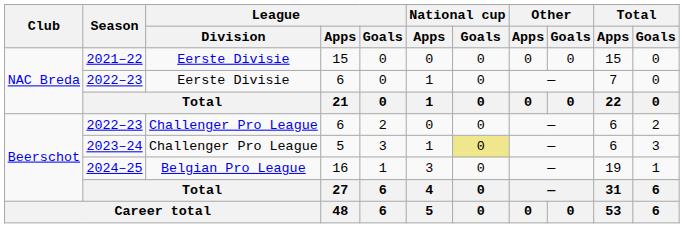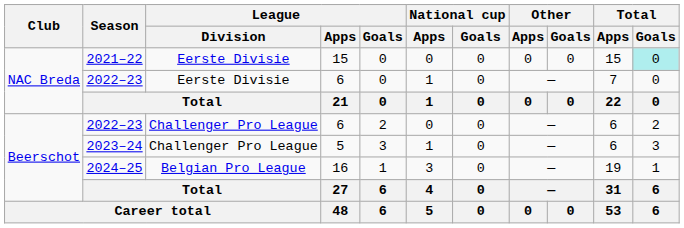(656, 59) no background -> (656, 59) paleturquoise background
(481, 146) khaki background -> (481, 146) no background
